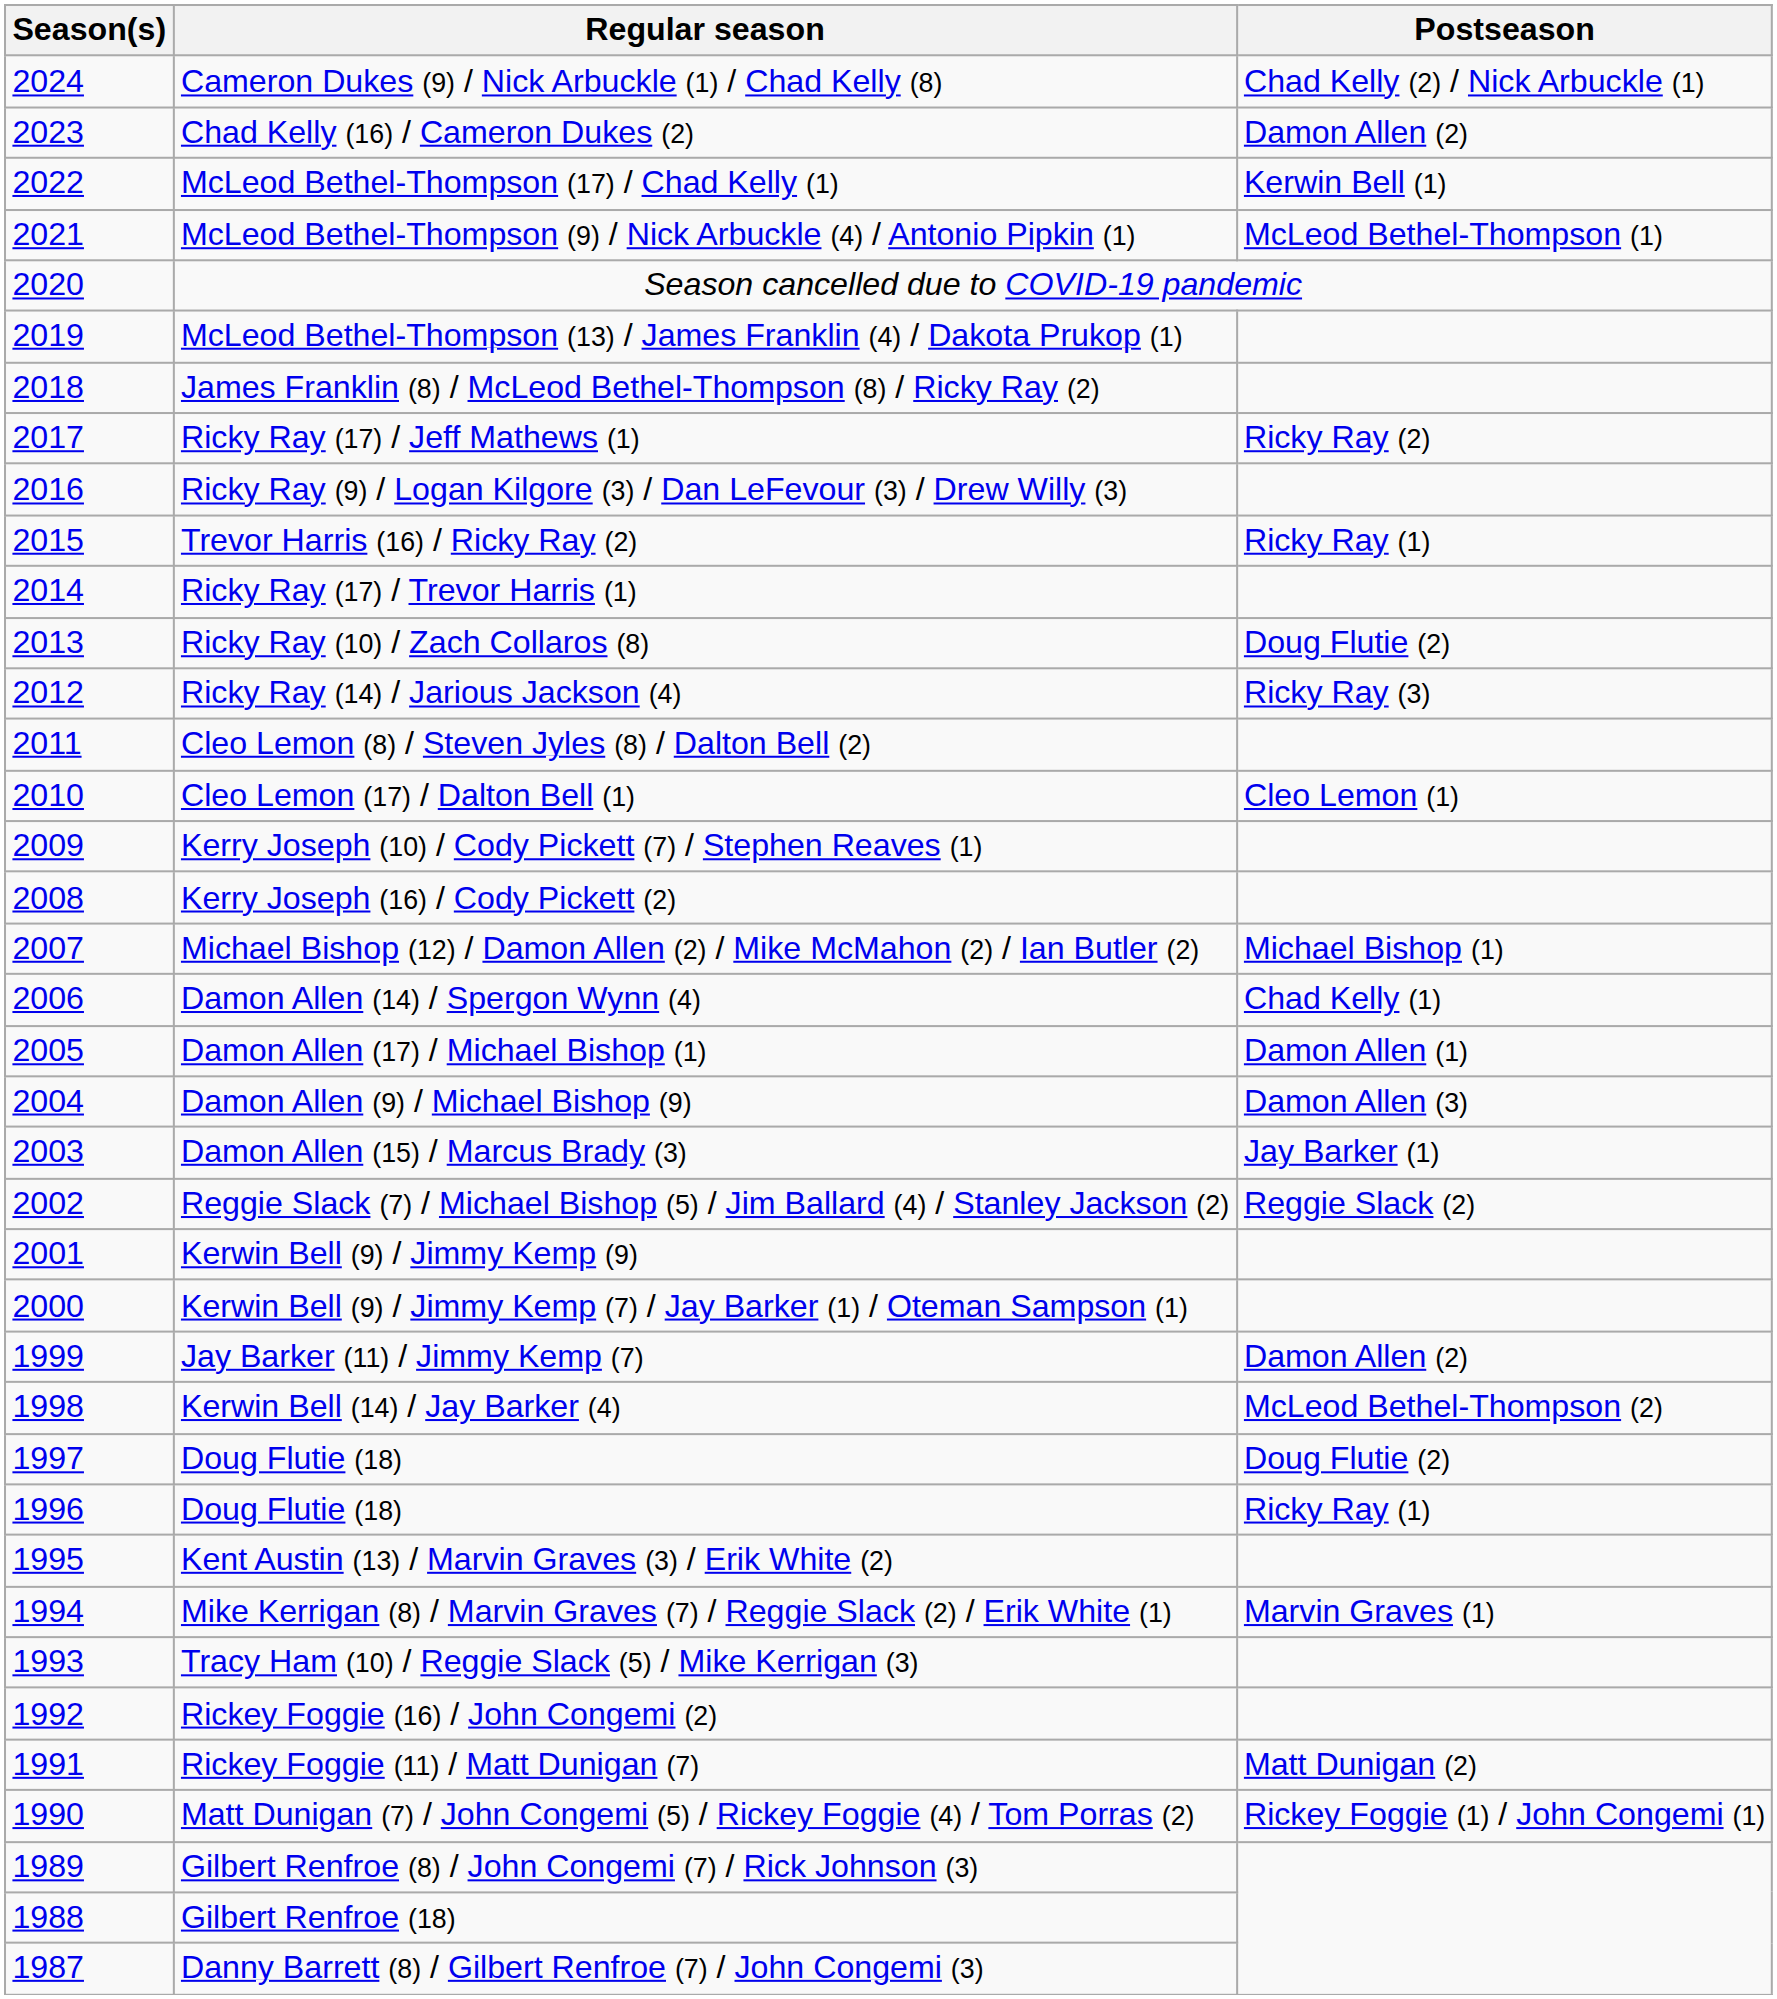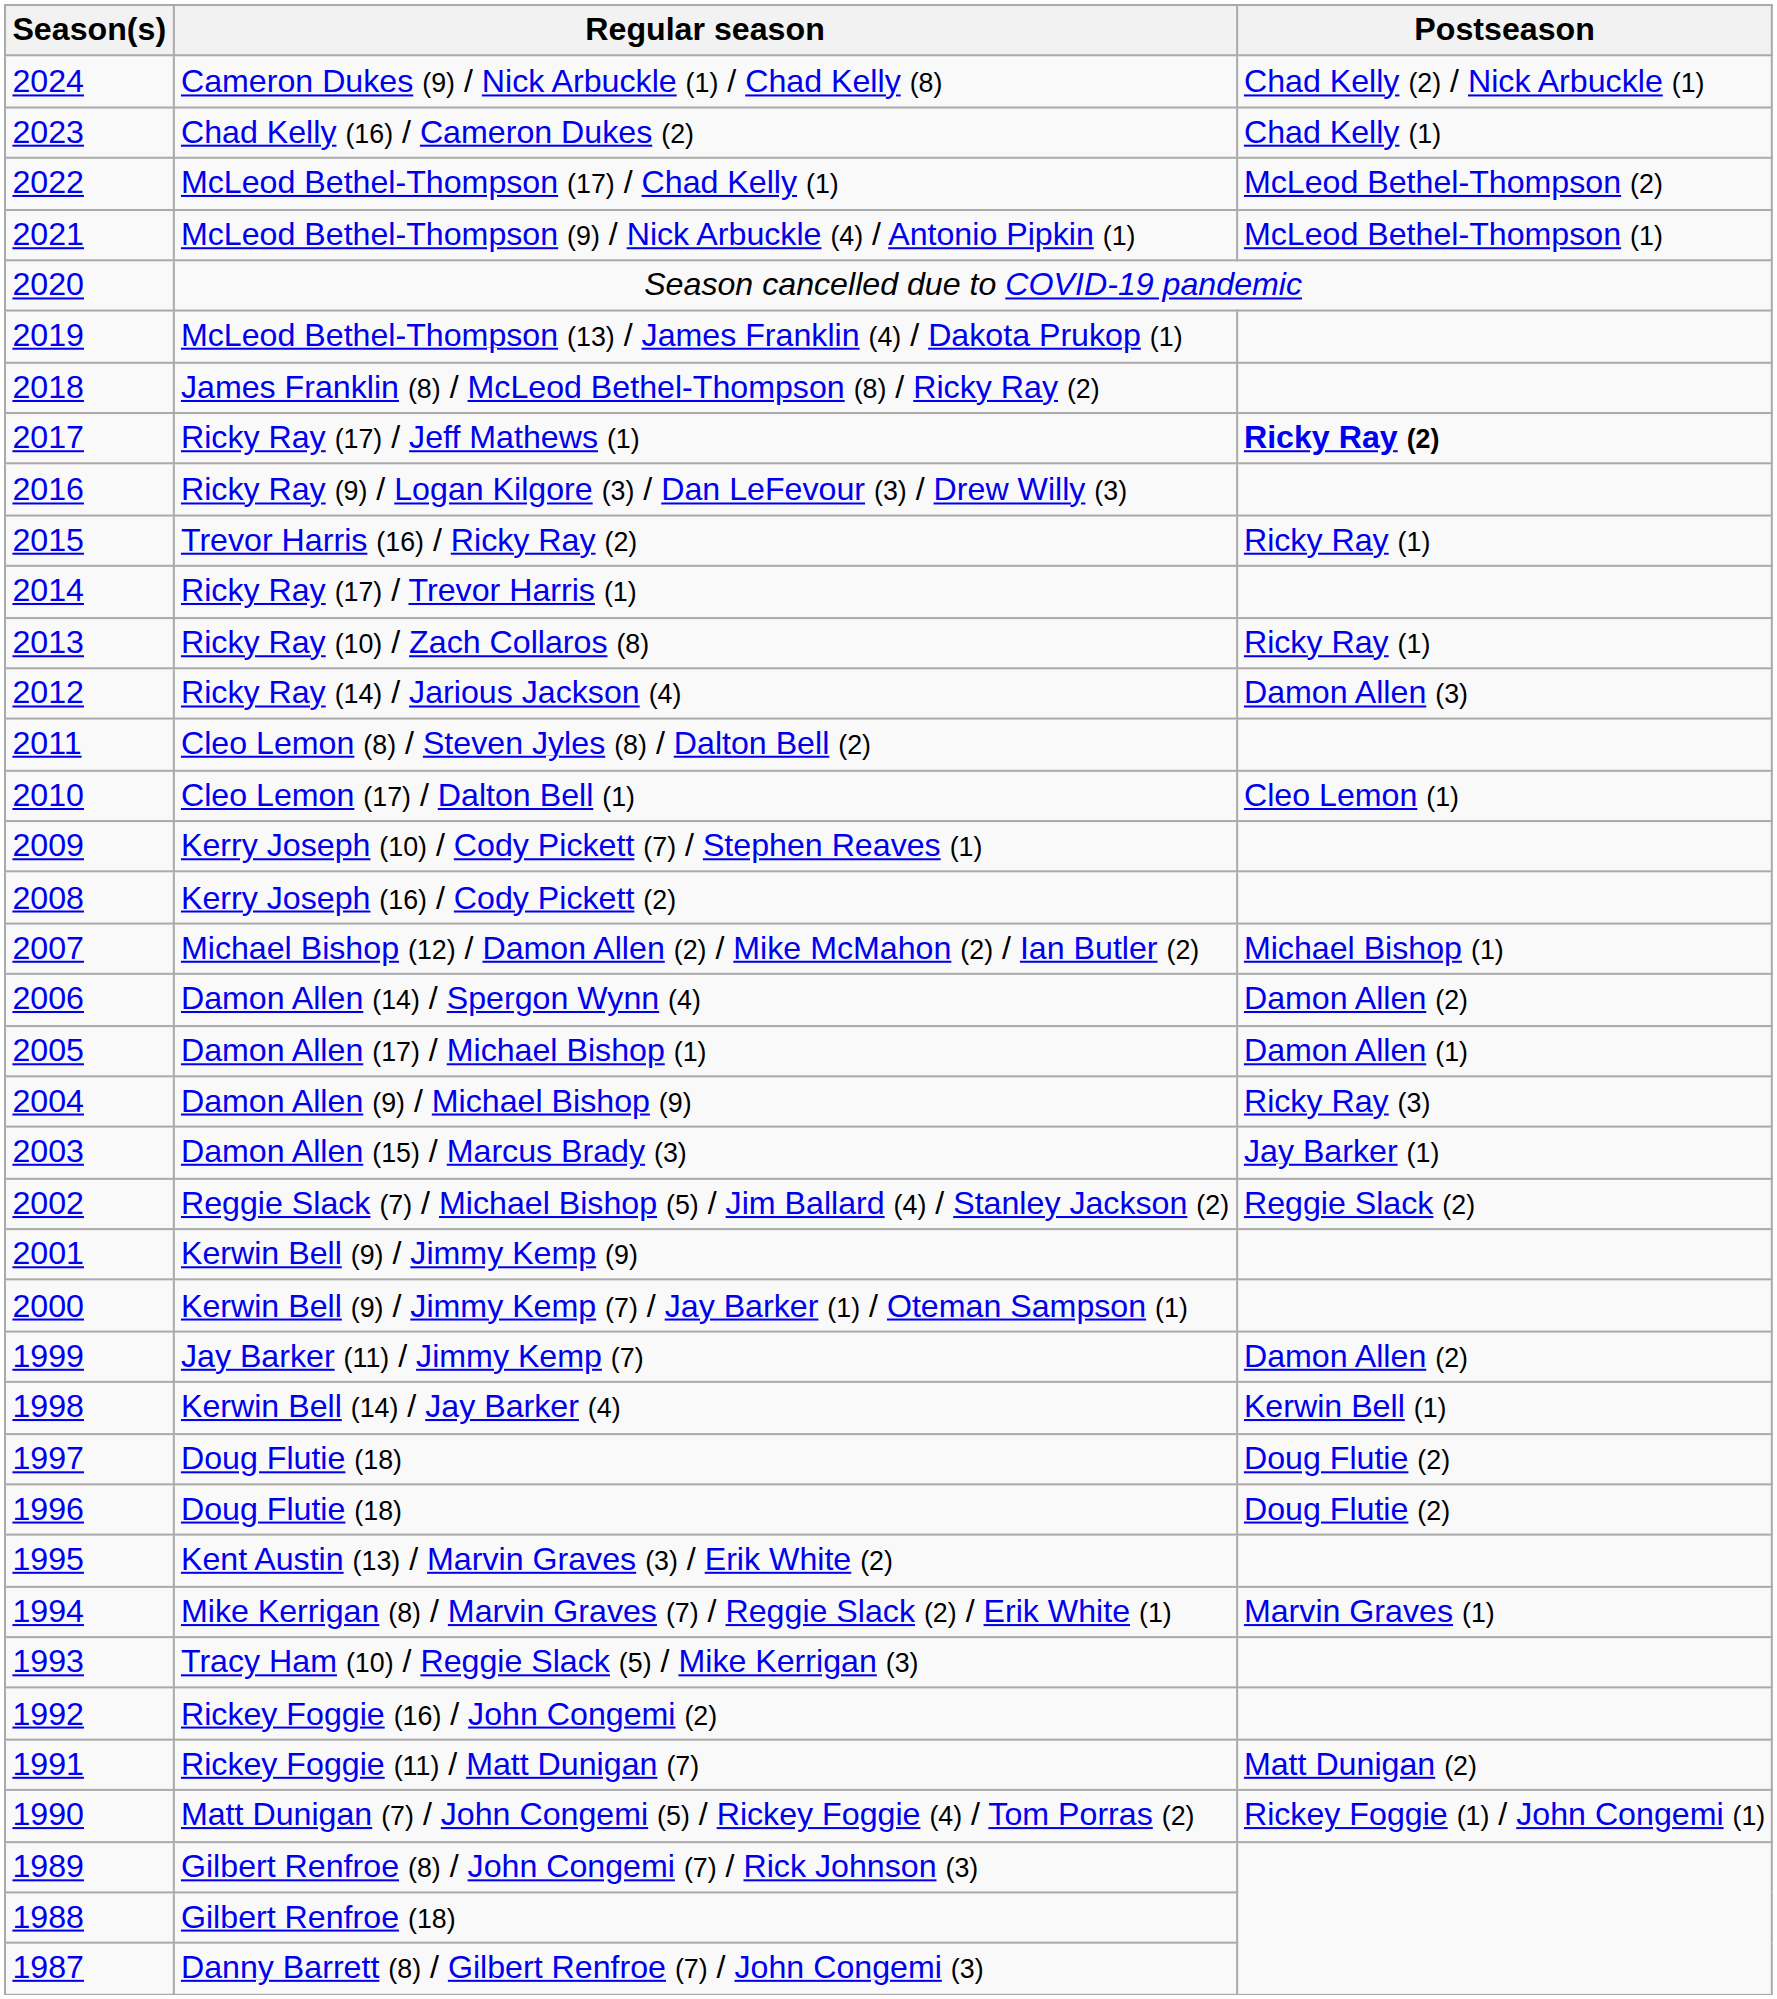(1356, 132) Damon Allen (2) -> (1343, 132) Chad Kelly (1)
(1345, 183) Kerwin Bell (1) -> (1453, 183) McLeod Bethel-Thompson (2)
(1337, 438) normal -> (1342, 438) bold
(1347, 642) Doug Flutie (2) -> (1337, 642) Ricky Ray (1)
(1337, 693) Ricky Ray (3) -> (1356, 693) Damon Allen (3)
(1343, 999) Chad Kelly (1) -> (1356, 999) Damon Allen (2)
(1356, 1101) Damon Allen (3) -> (1337, 1101) Ricky Ray (3)
(1453, 1407) McLeod Bethel-Thompson (2) -> (1345, 1407) Kerwin Bell (1)
(1337, 1509) Ricky Ray (1) -> (1347, 1509) Doug Flutie (2)
